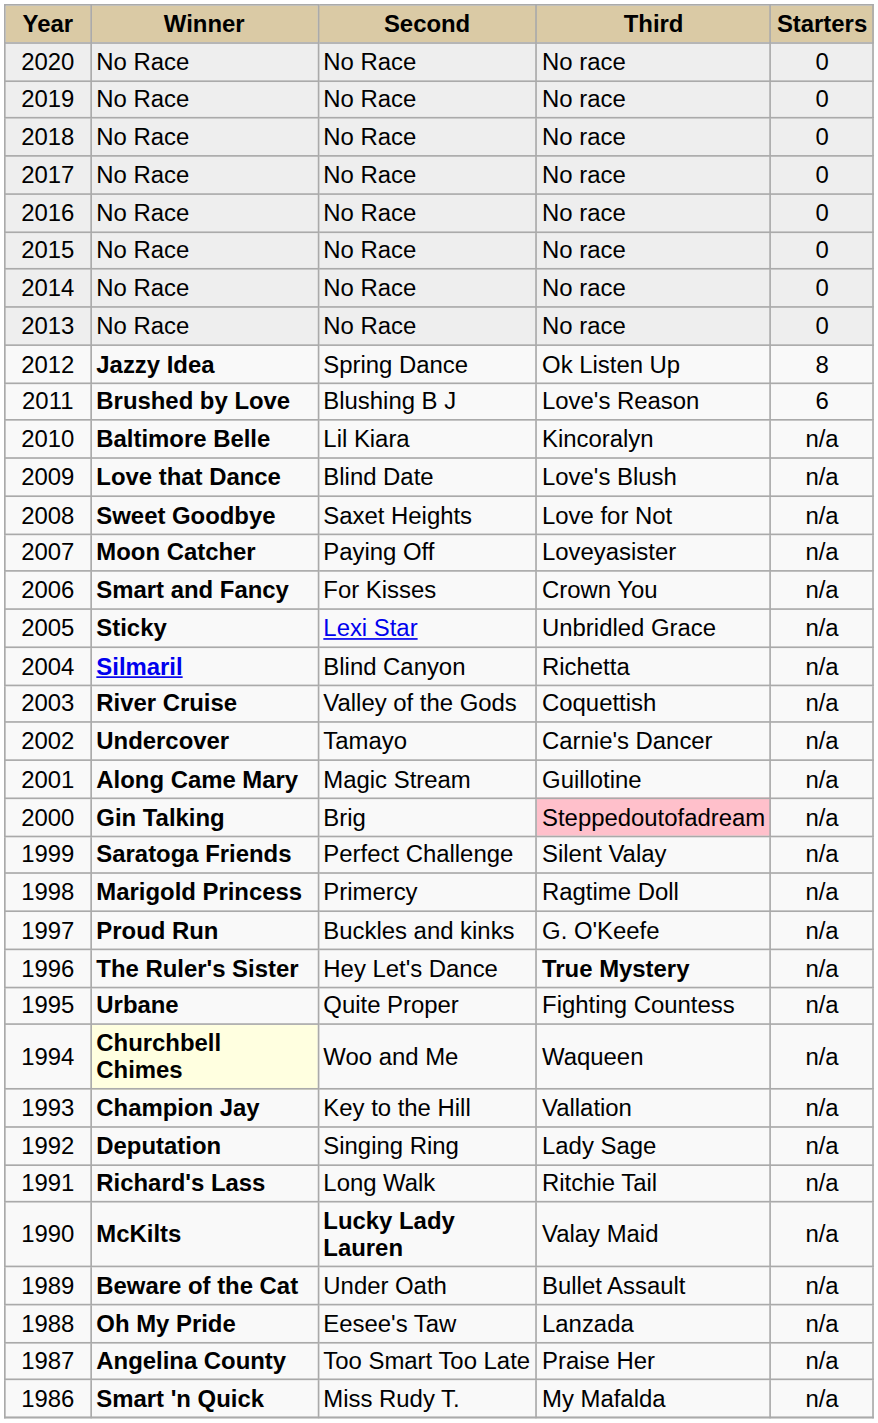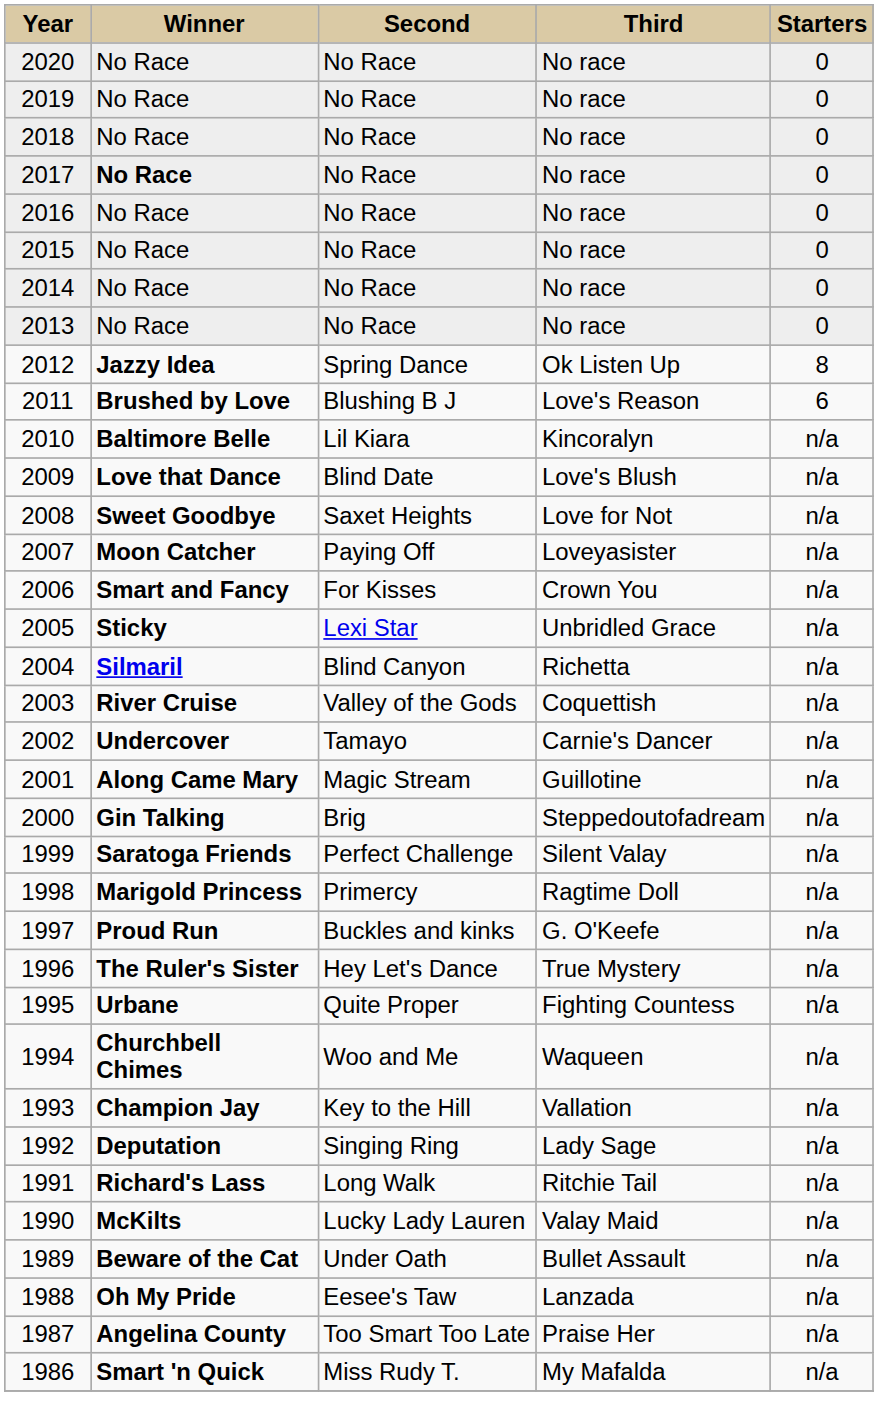(143, 175) normal -> (144, 175) bold
(654, 817) pink background -> (654, 817) no background
(616, 968) bold -> (611, 968) normal
(159, 1057) lightyellow background -> (159, 1057) no background
(389, 1235) bold -> (424, 1221) normal
